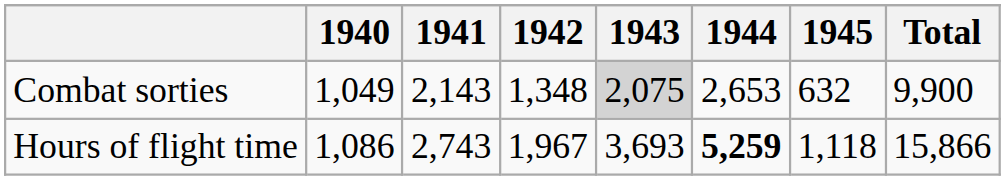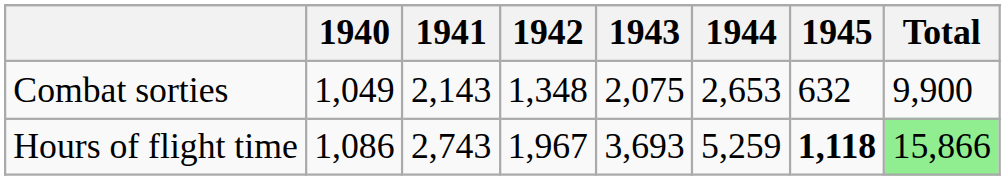(645, 89) lightgrey background -> (645, 89) no background
(741, 145) bold -> (741, 145) normal
(837, 145) normal -> (837, 145) bold
(942, 145) no background -> (942, 145) lightgreen background
